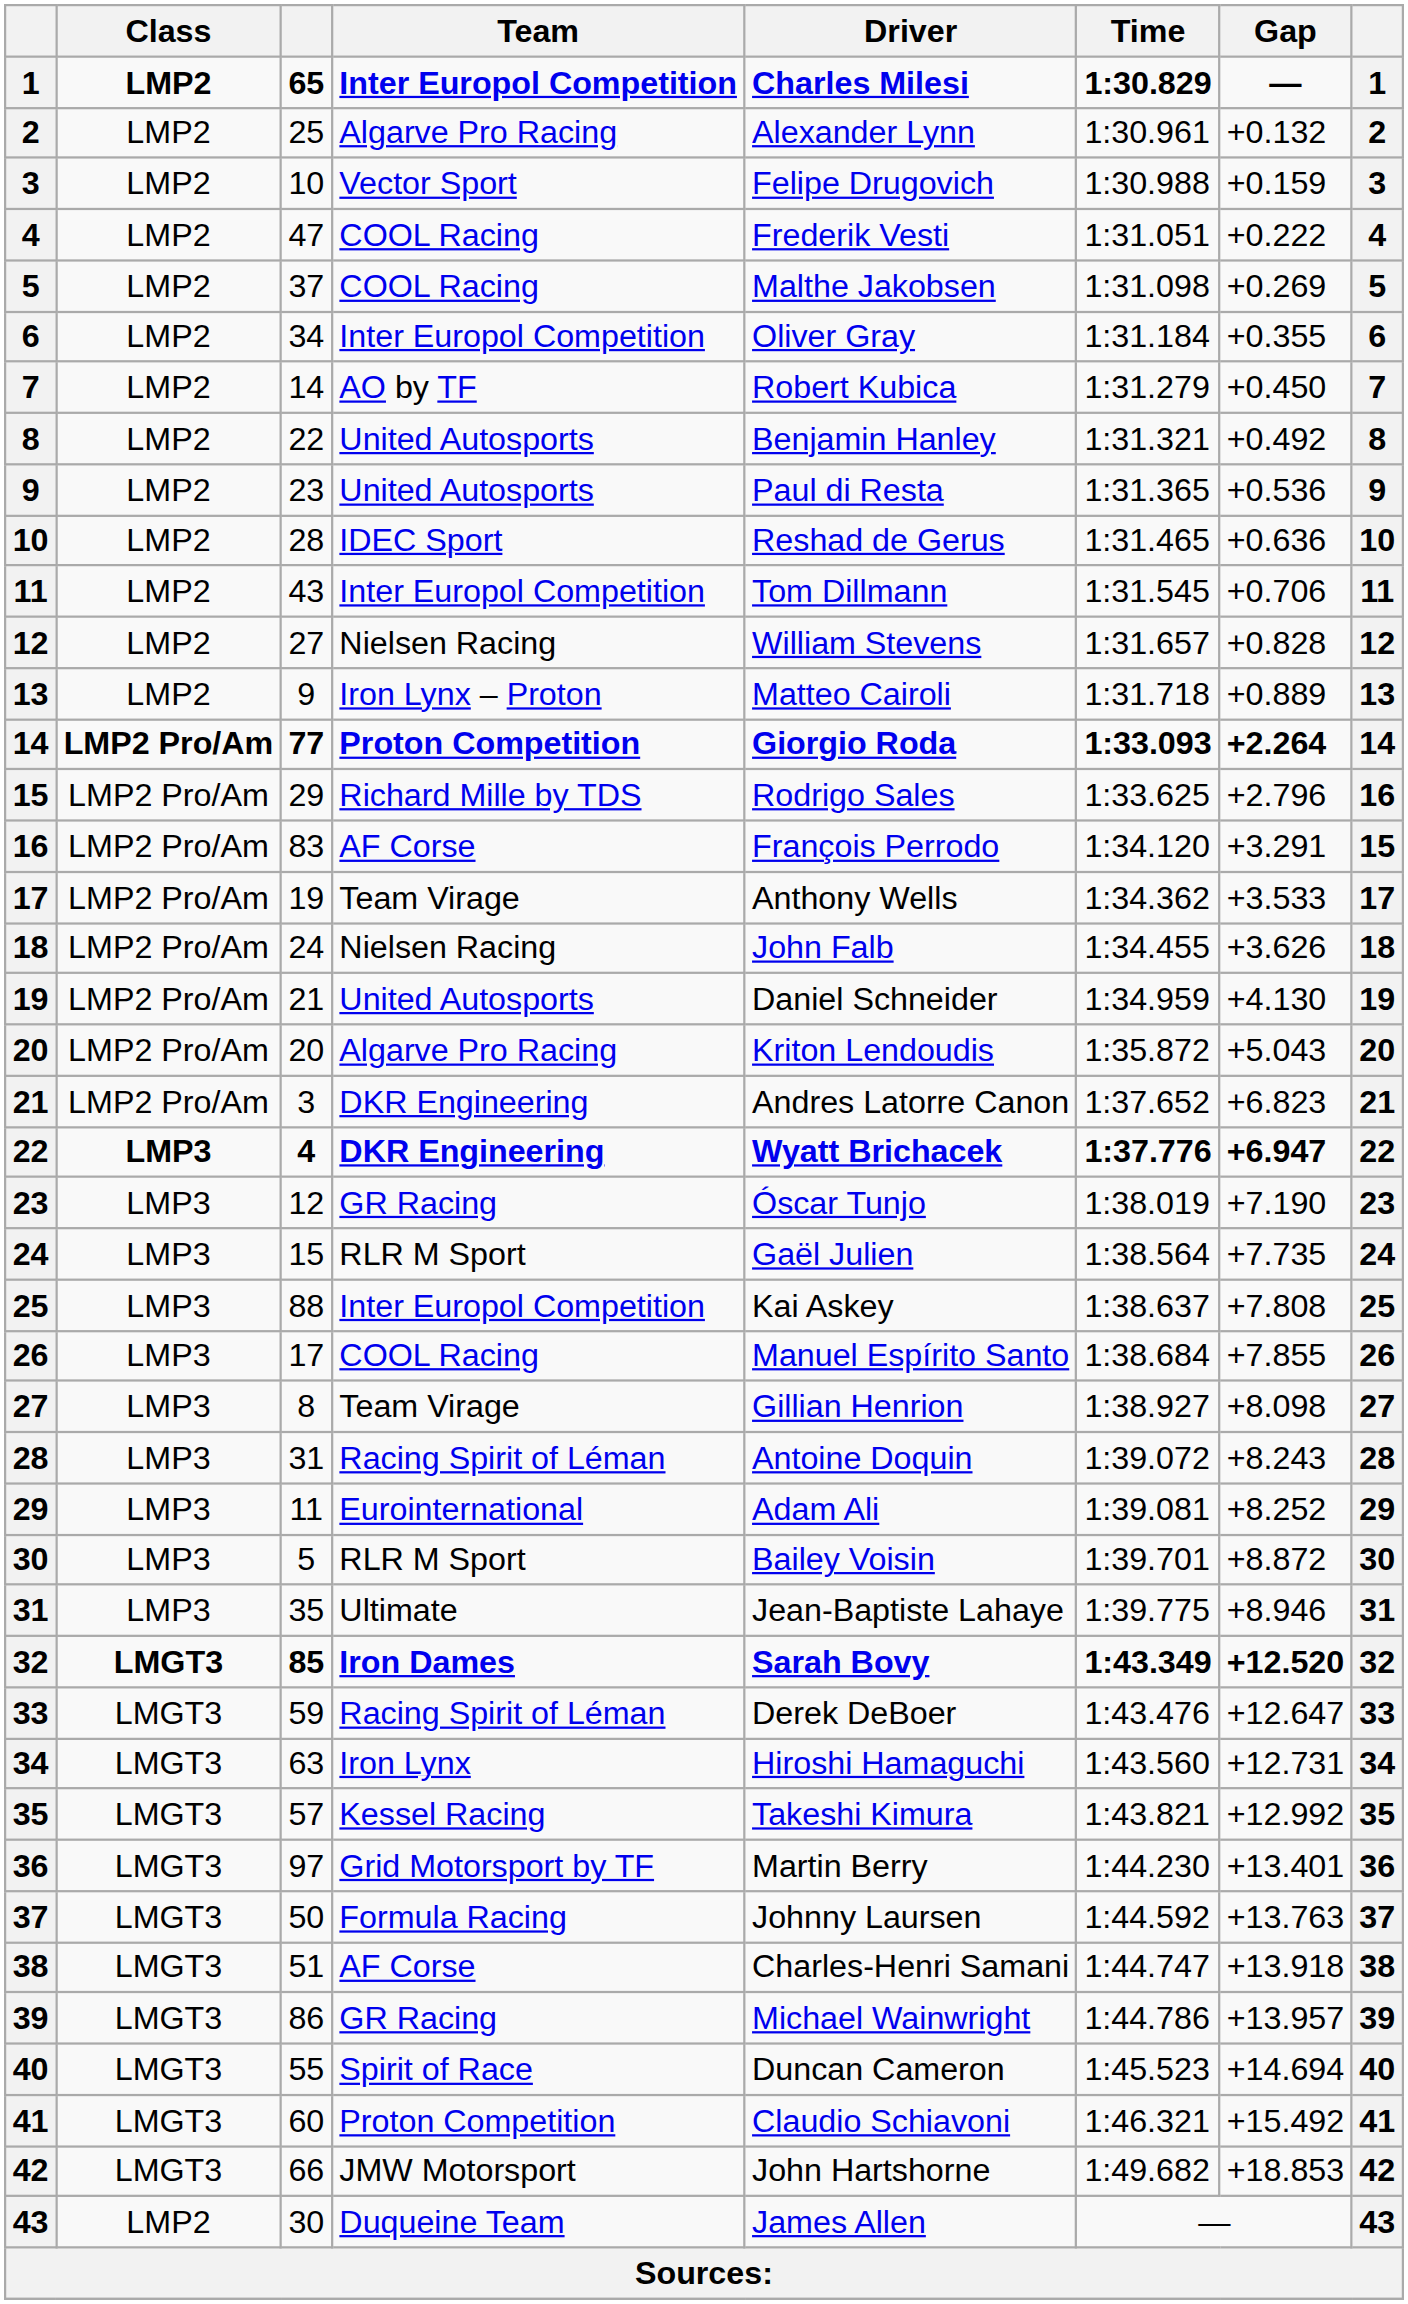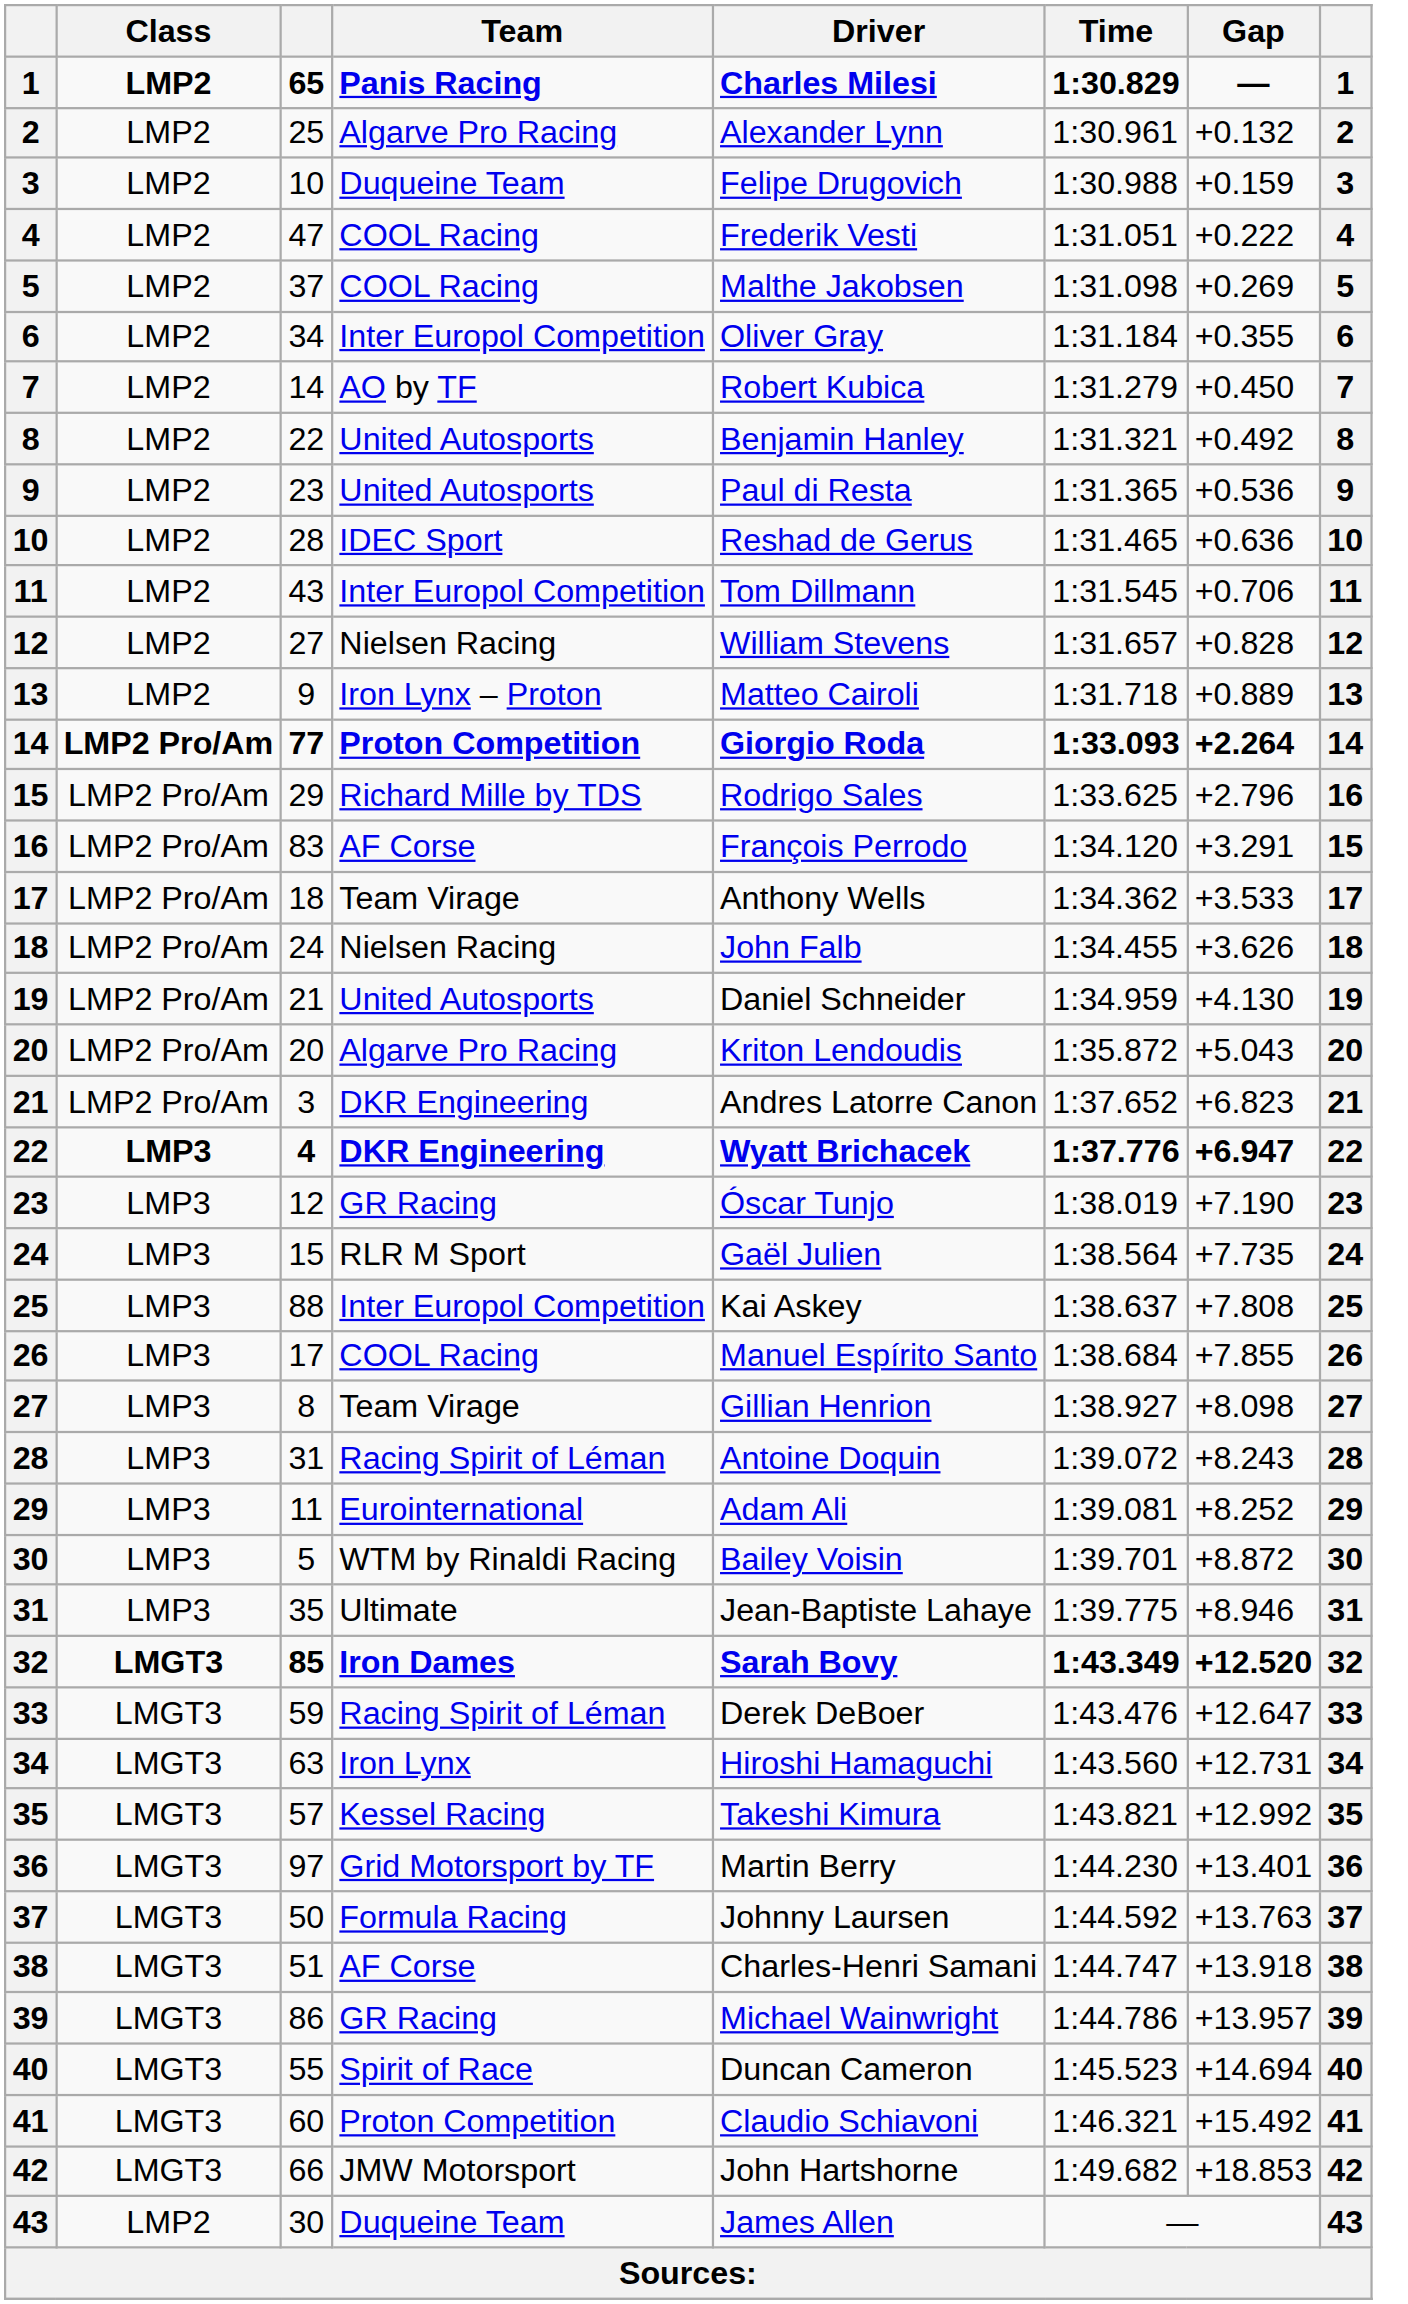(538, 82) Inter Europol Competition -> (441, 82) Panis Racing
(428, 184) Vector Sport -> (452, 184) Duqueine Team
(306, 897) 19 -> (306, 897) 18
(433, 1560) RLR M Sport -> (508, 1560) WTM by Rinaldi Racing
